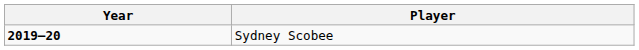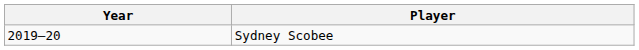(34, 35) bold -> (34, 35) normal
